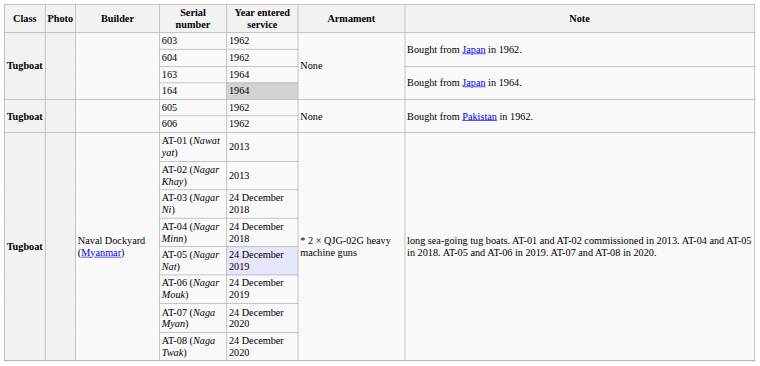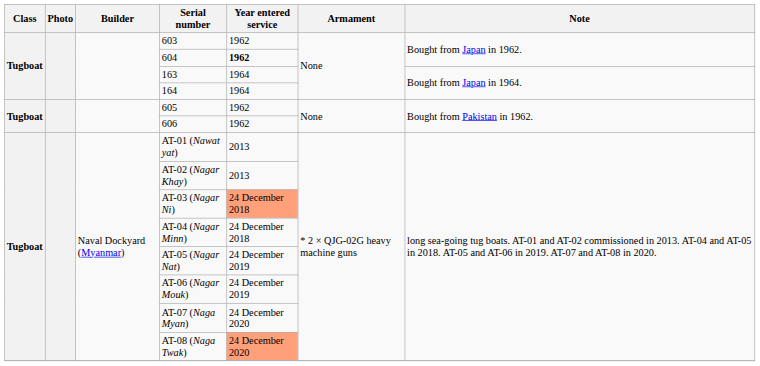(239, 57) normal -> (239, 57) bold
(239, 90) lightgrey background -> (239, 90) no background
(256, 203) no background -> (256, 203) lightsalmon background
(256, 260) lavender background -> (256, 260) no background
(256, 346) no background -> (256, 346) lightsalmon background
